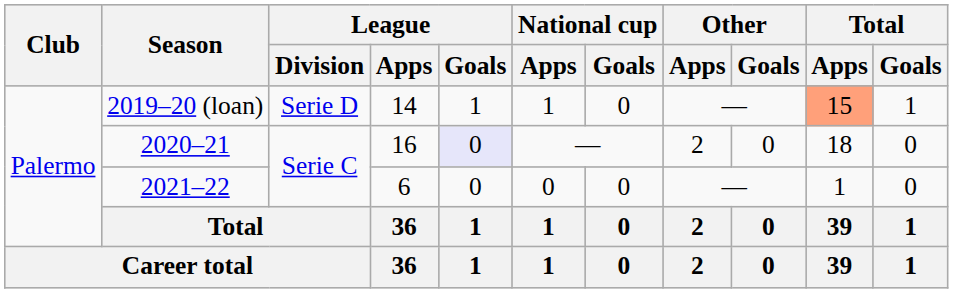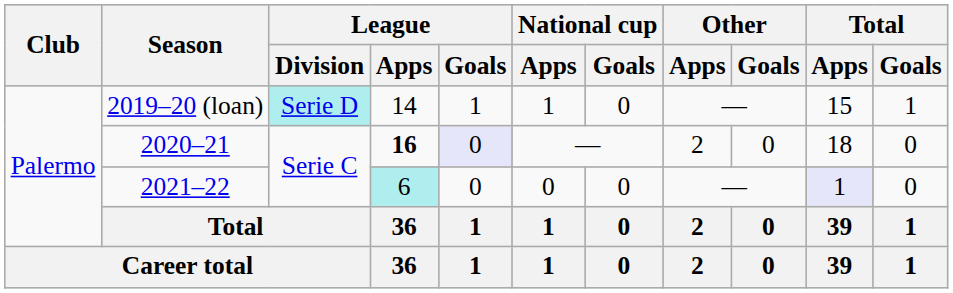(320, 105) no background -> (320, 105) paleturquoise background
(840, 105) lightsalmon background -> (840, 105) no background
(404, 145) normal -> (404, 145) bold
(404, 186) no background -> (404, 186) paleturquoise background
(840, 186) no background -> (840, 186) lavender background
